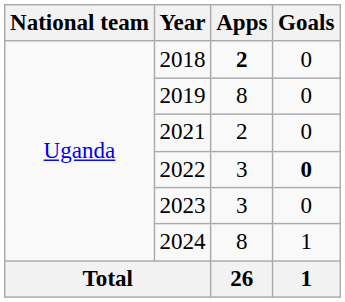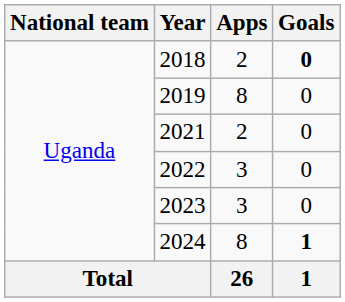(242, 59) bold -> (242, 59) normal
(306, 59) normal -> (306, 59) bold
(306, 168) bold -> (306, 168) normal
(306, 242) normal -> (306, 242) bold
